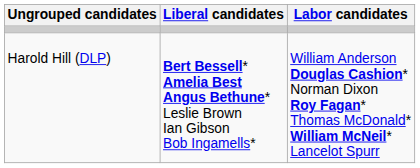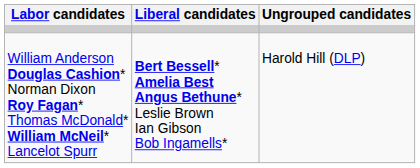columns swapped: (351, 15) <-> (82, 15)
